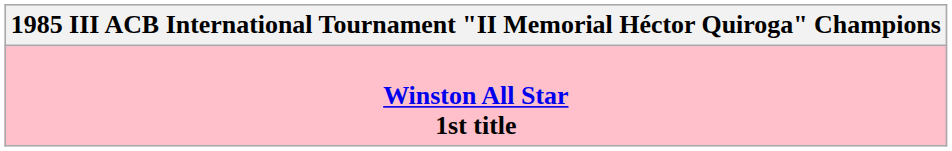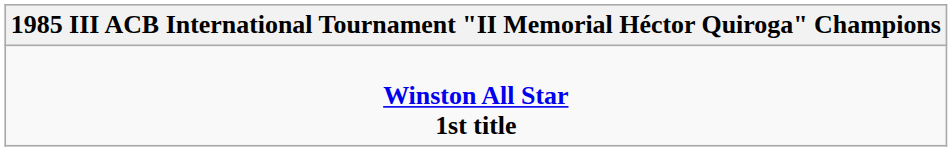(476, 109) pink background -> (476, 109) no background
